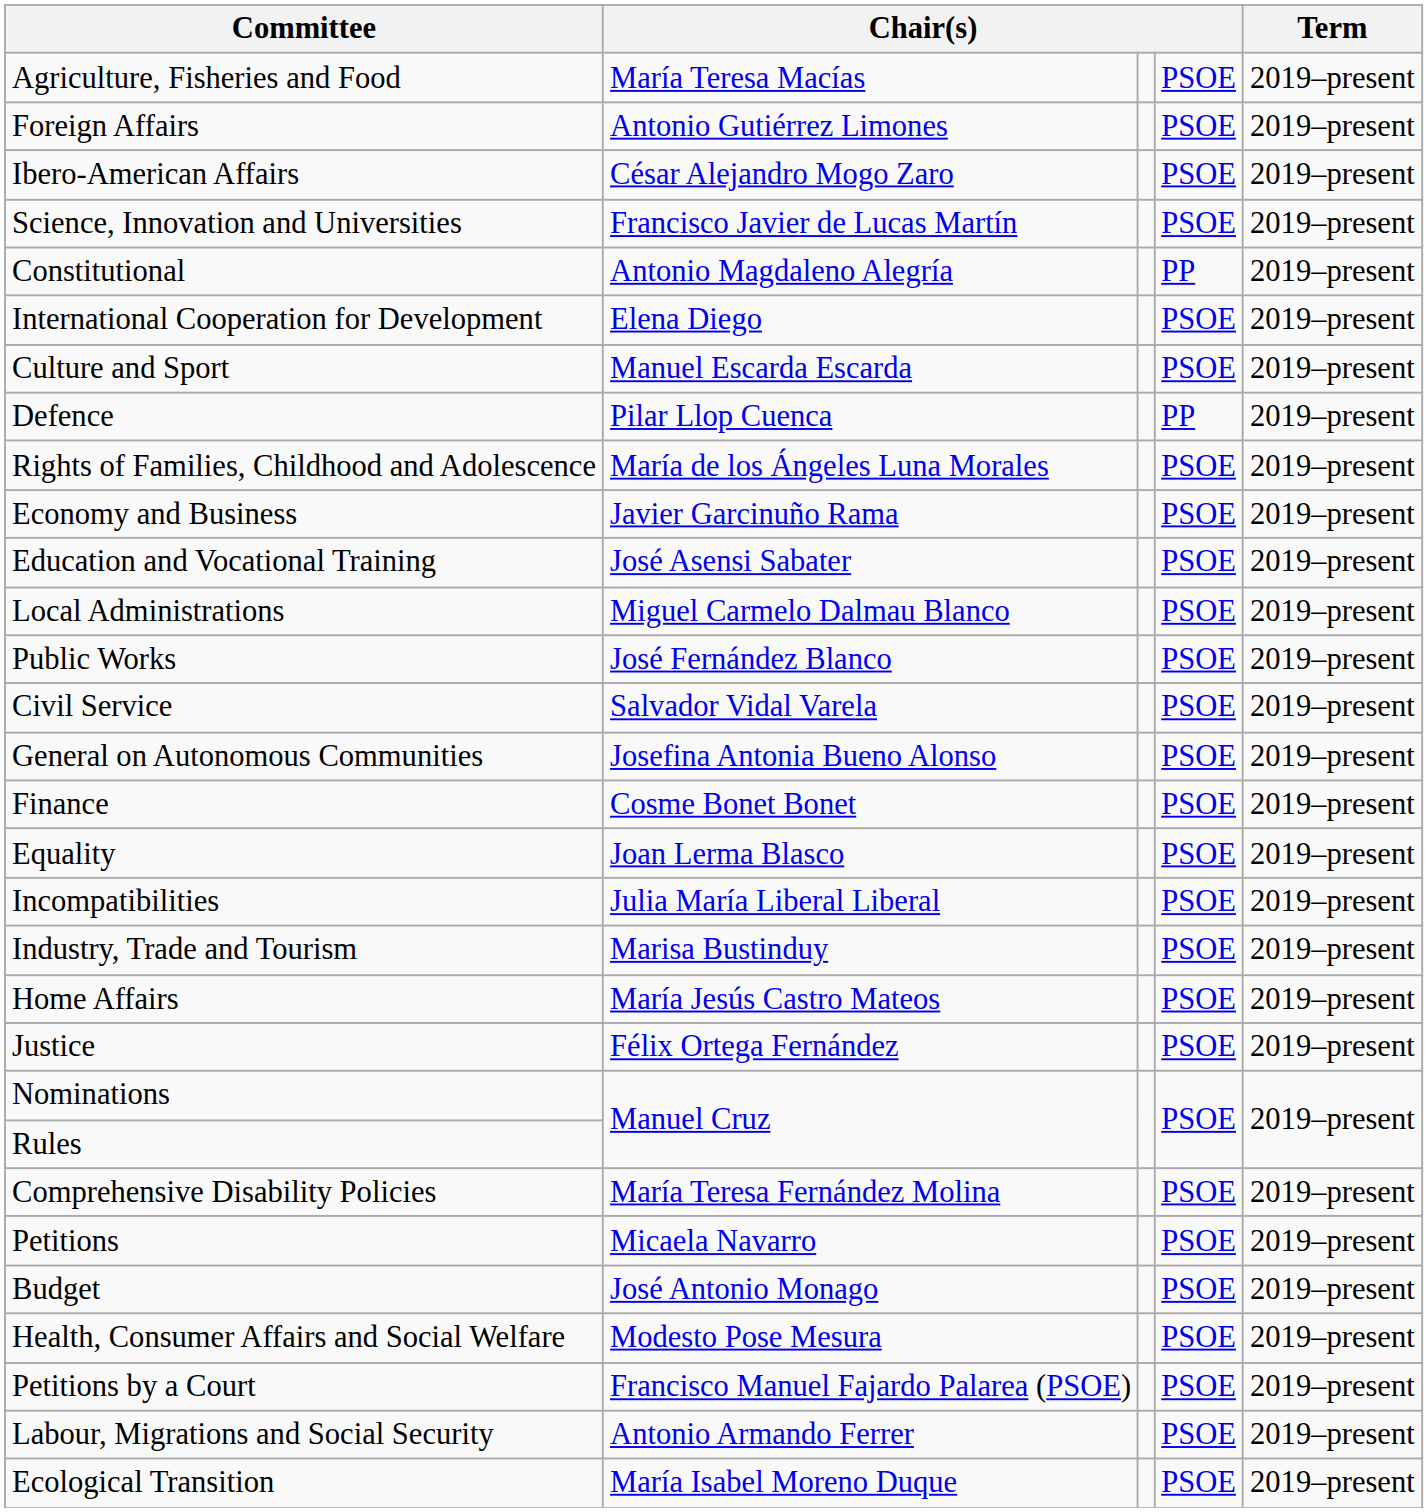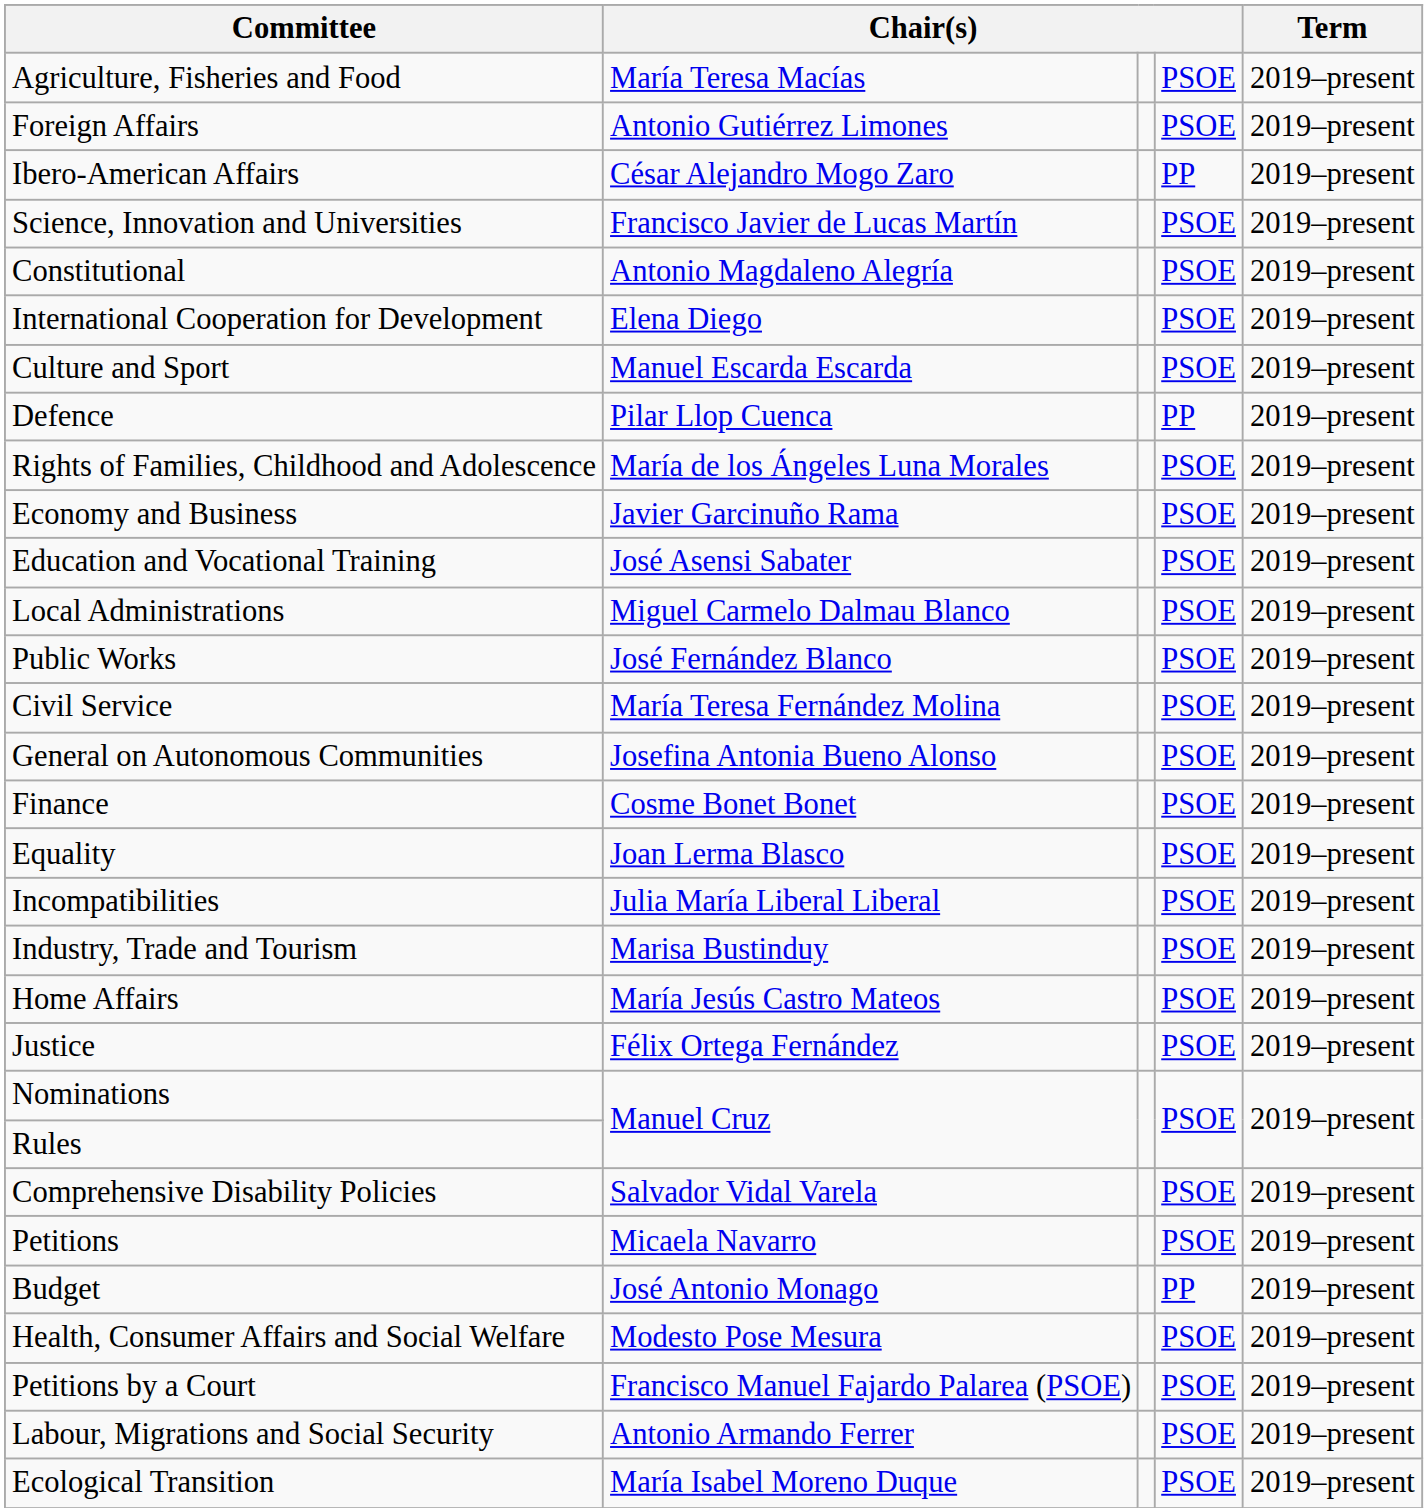(1199, 174) PSOE -> (1178, 174) PP
(1178, 271) PP -> (1199, 271) PSOE
(744, 707) Salvador Vidal Varela -> (805, 707) María Teresa Fernández Molina
(805, 1191) María Teresa Fernández Molina -> (744, 1191) Salvador Vidal Varela
(1199, 1288) PSOE -> (1178, 1288) PP
